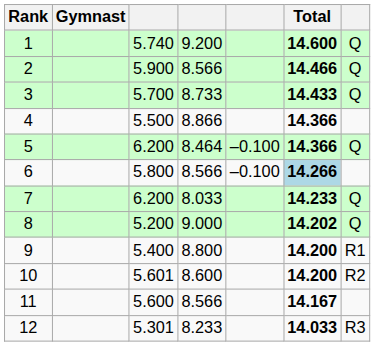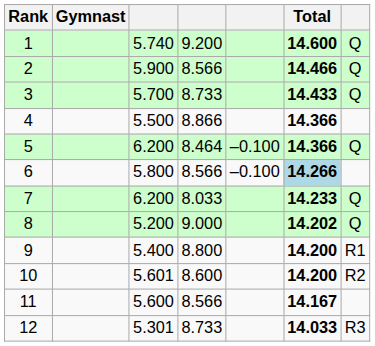(202, 328) 8.233 -> (202, 328) 8.733
